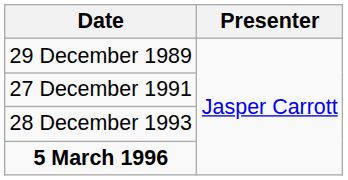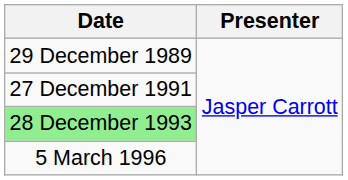(101, 123) no background -> (101, 123) lightgreen background
(101, 157) bold -> (101, 157) normal
